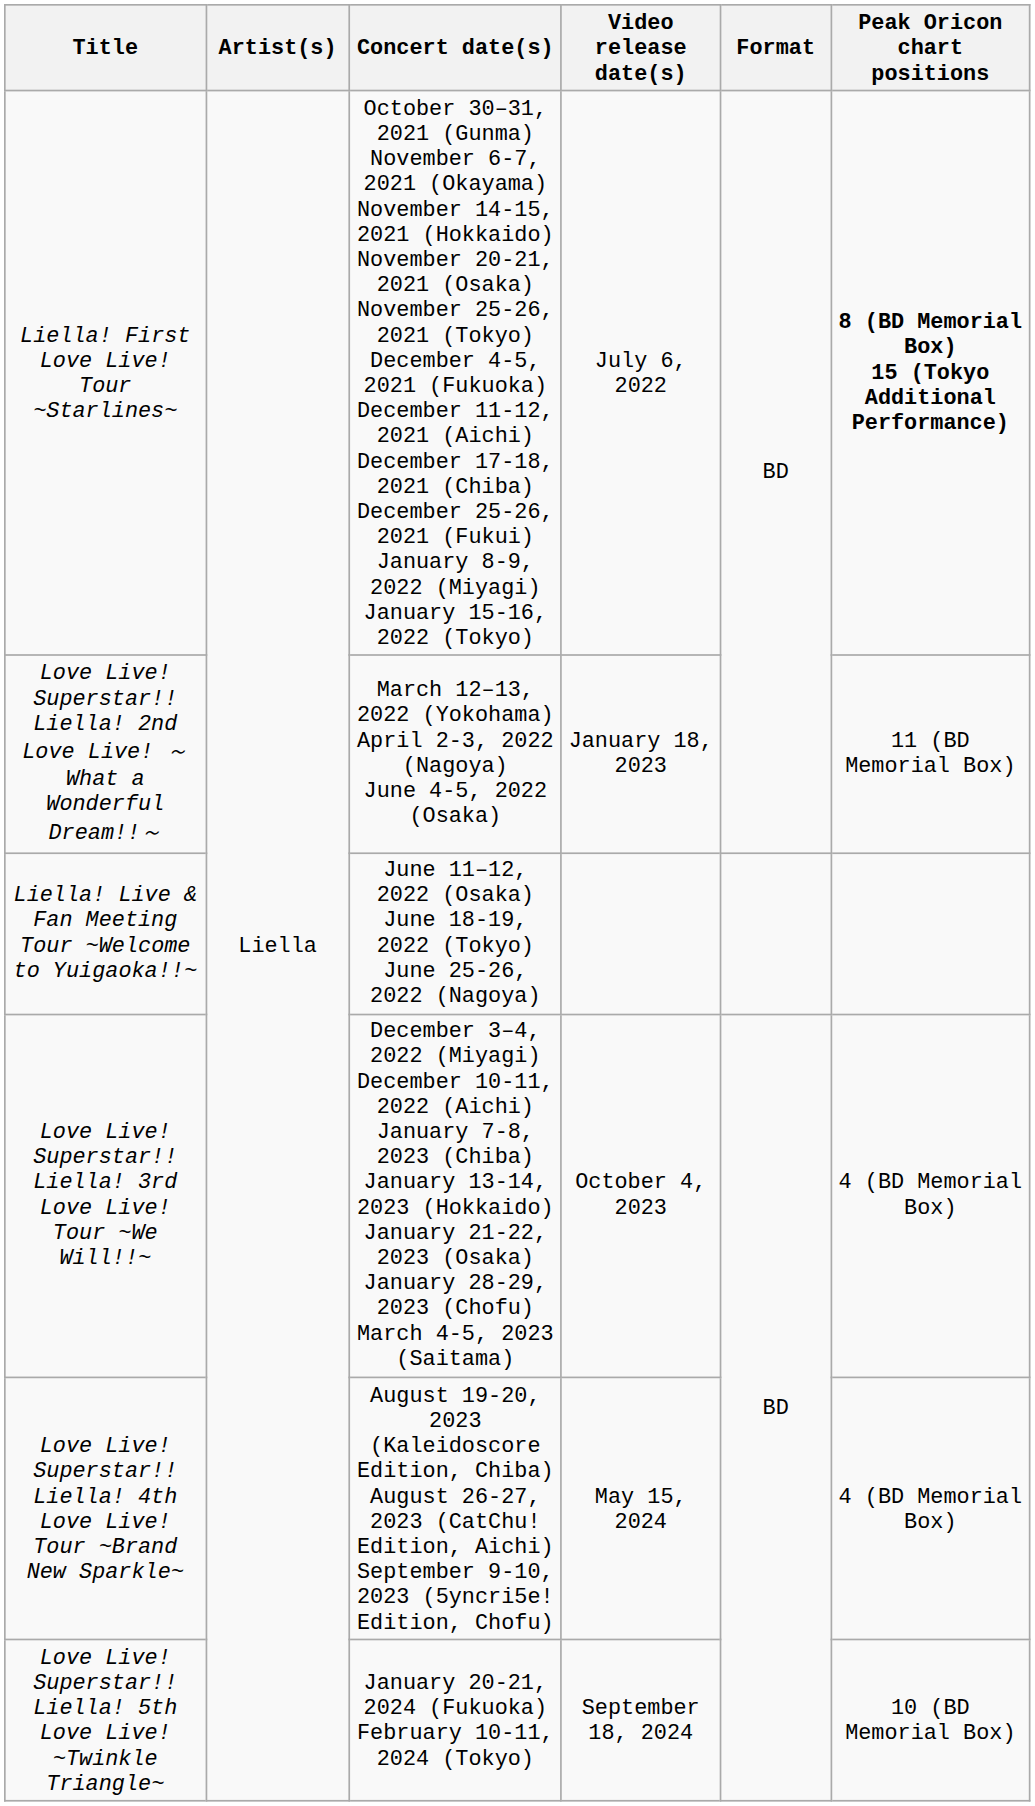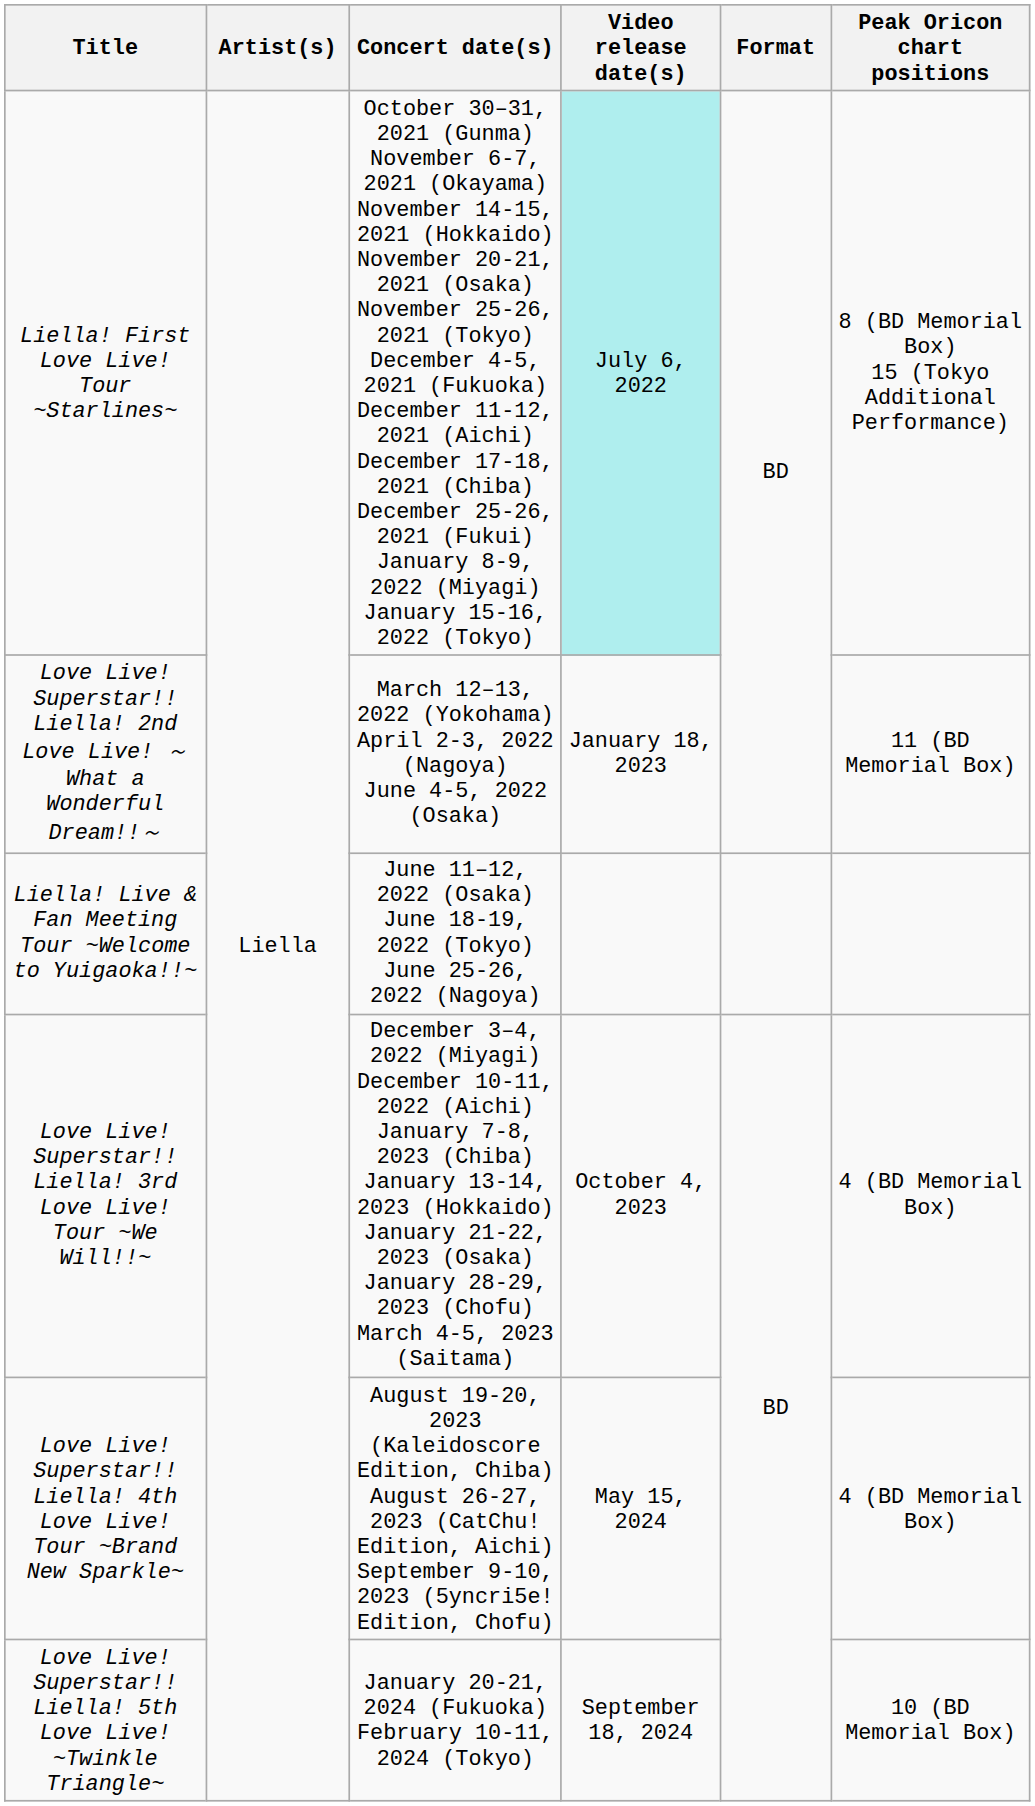(641, 373) no background -> (641, 373) paleturquoise background
(930, 373) bold -> (930, 373) normal
